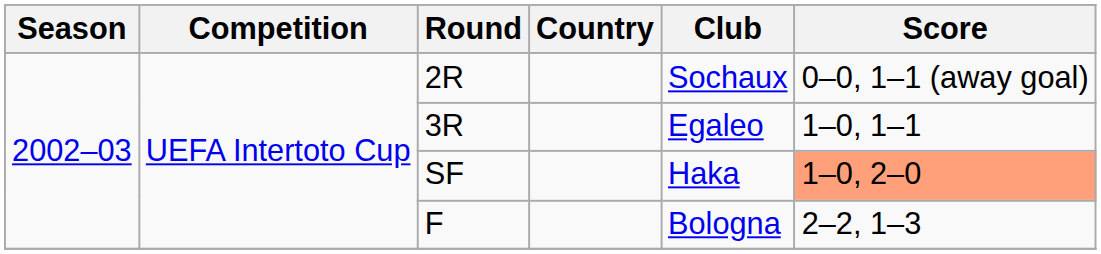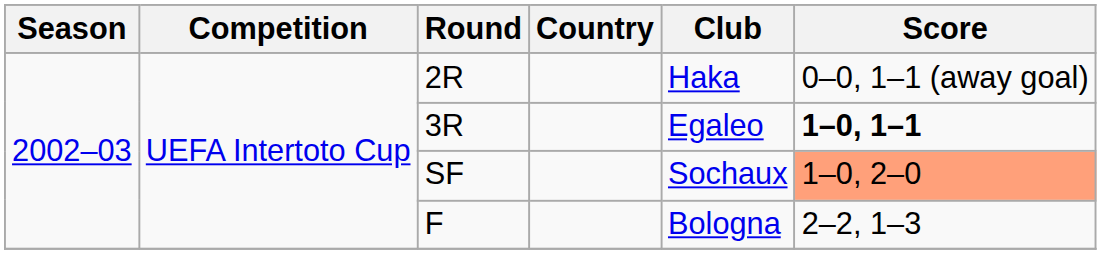(728, 77) Sochaux -> (704, 77) Haka
(861, 126) normal -> (861, 126) bold
(704, 175) Haka -> (728, 175) Sochaux
